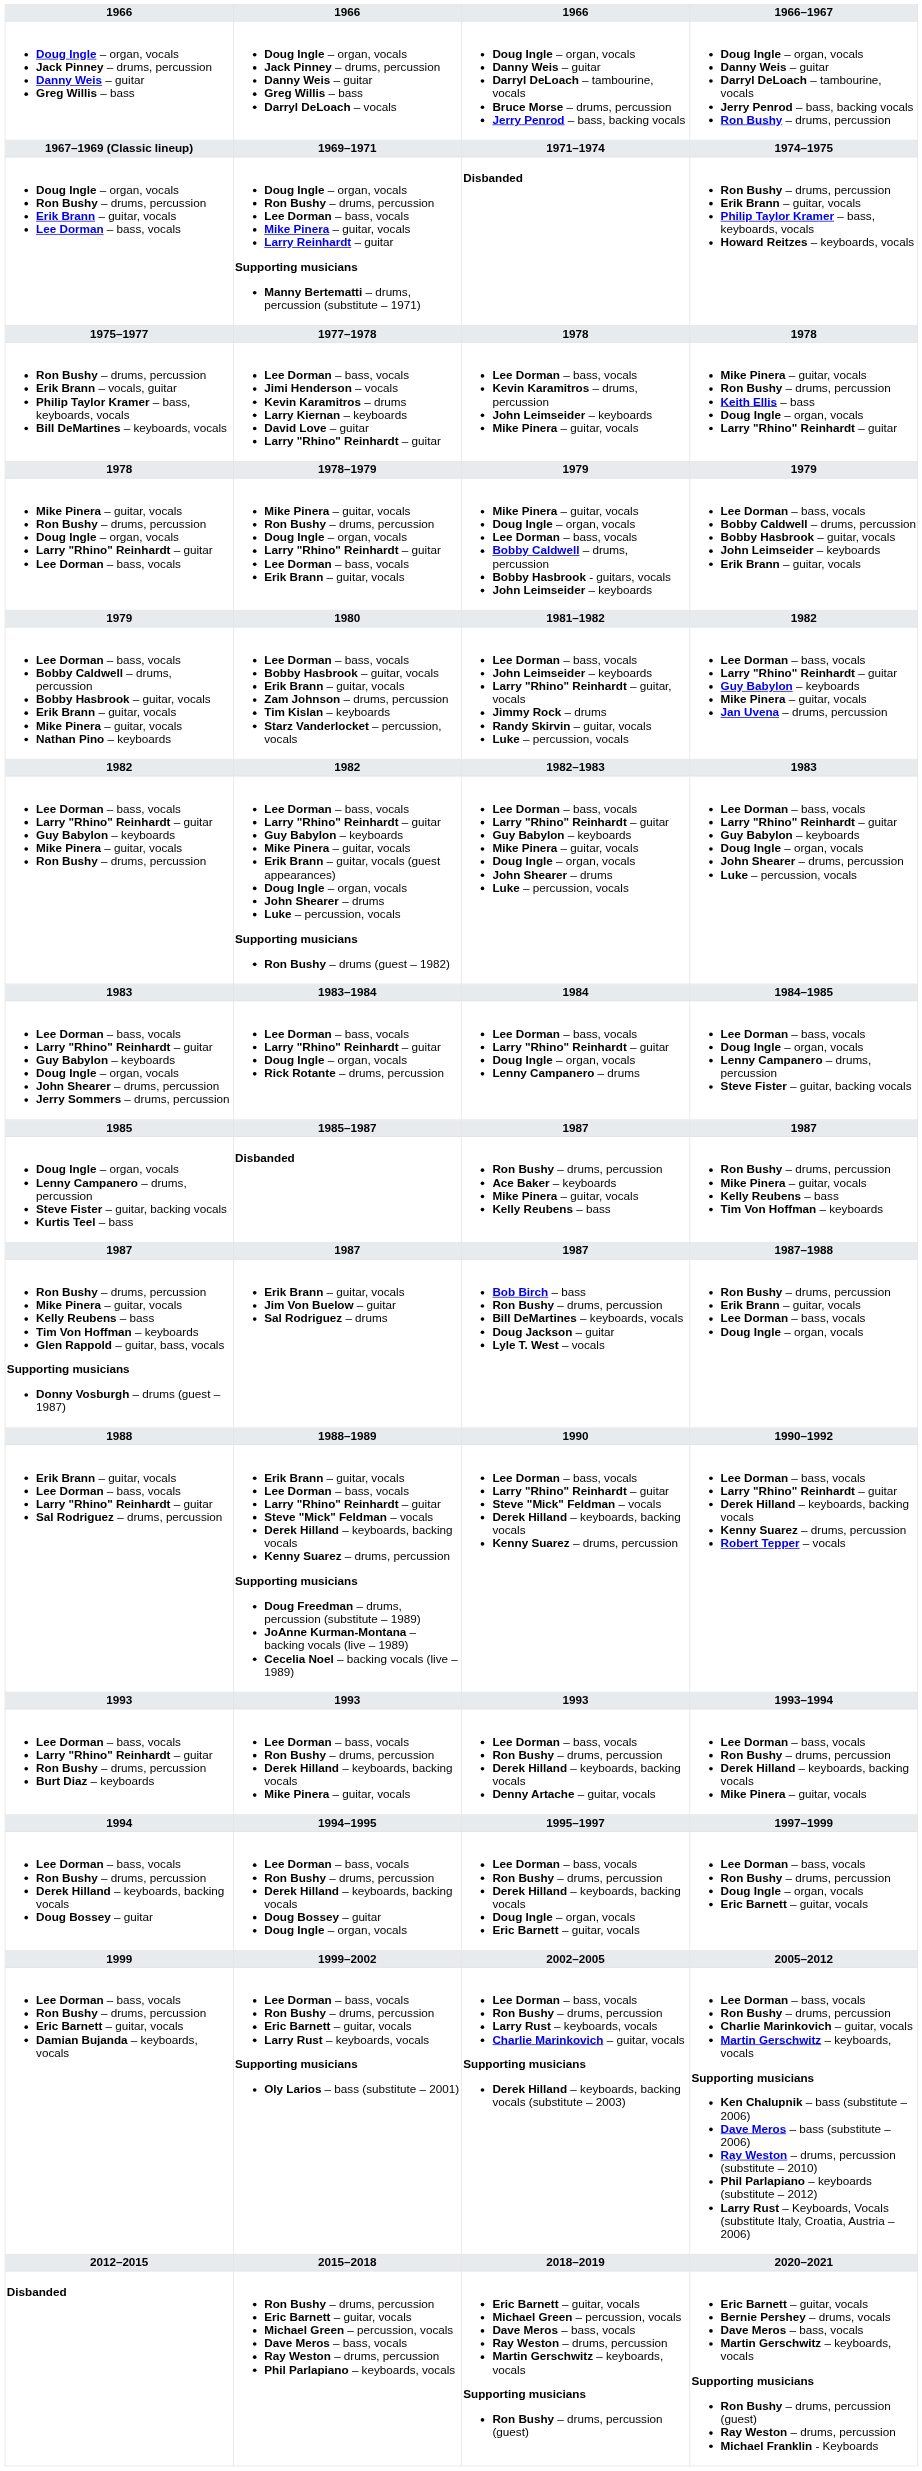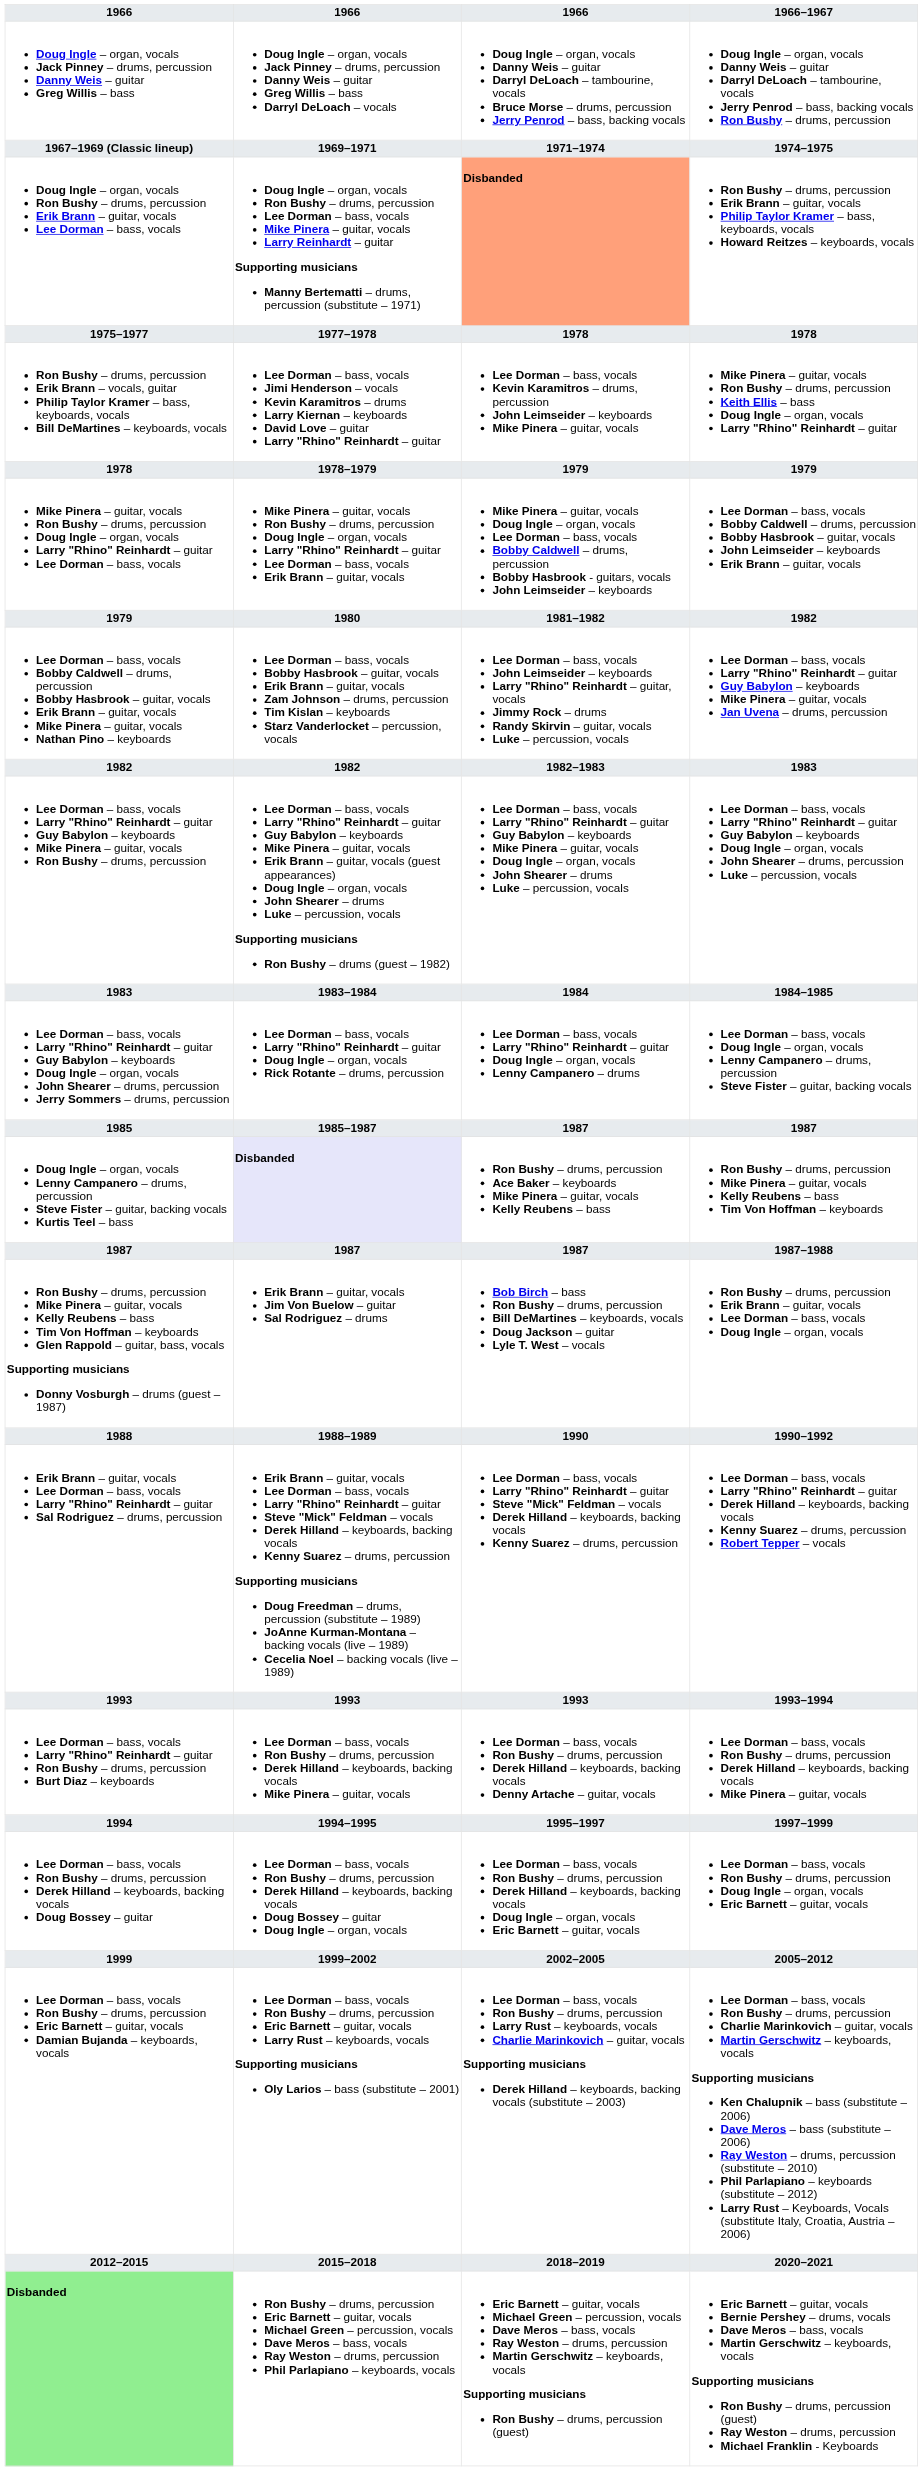(493, 178) no background -> (493, 178) lightsalmon background
(265, 1158) no background -> (265, 1158) lavender background
(37, 2292) no background -> (37, 2292) lightgreen background
